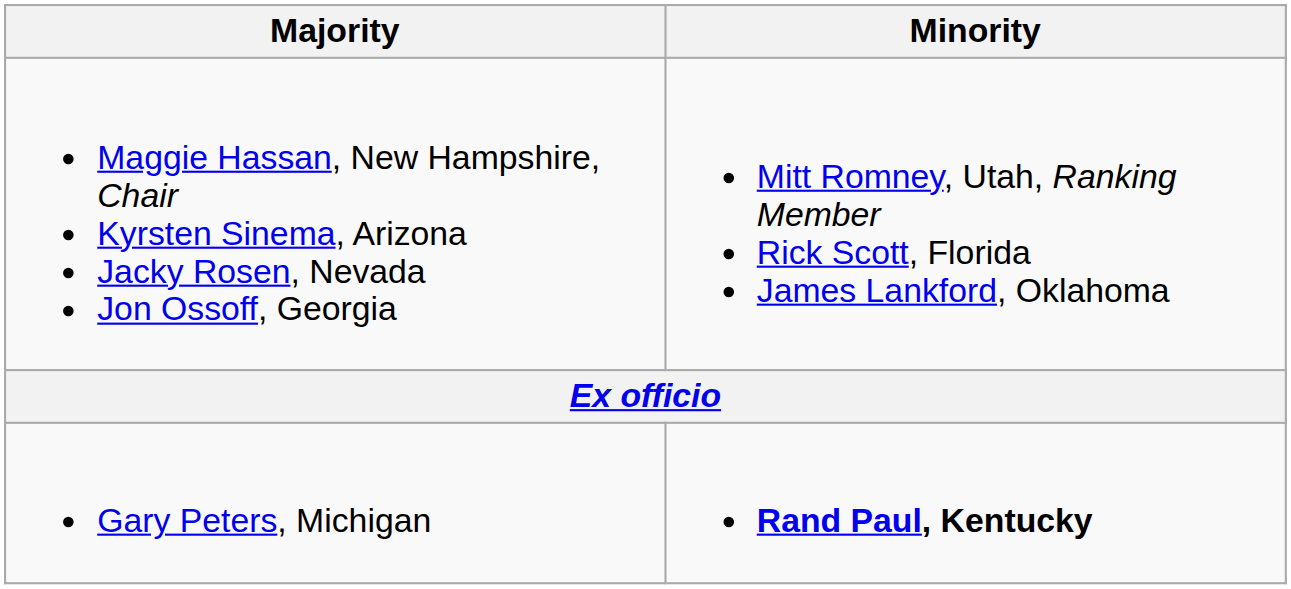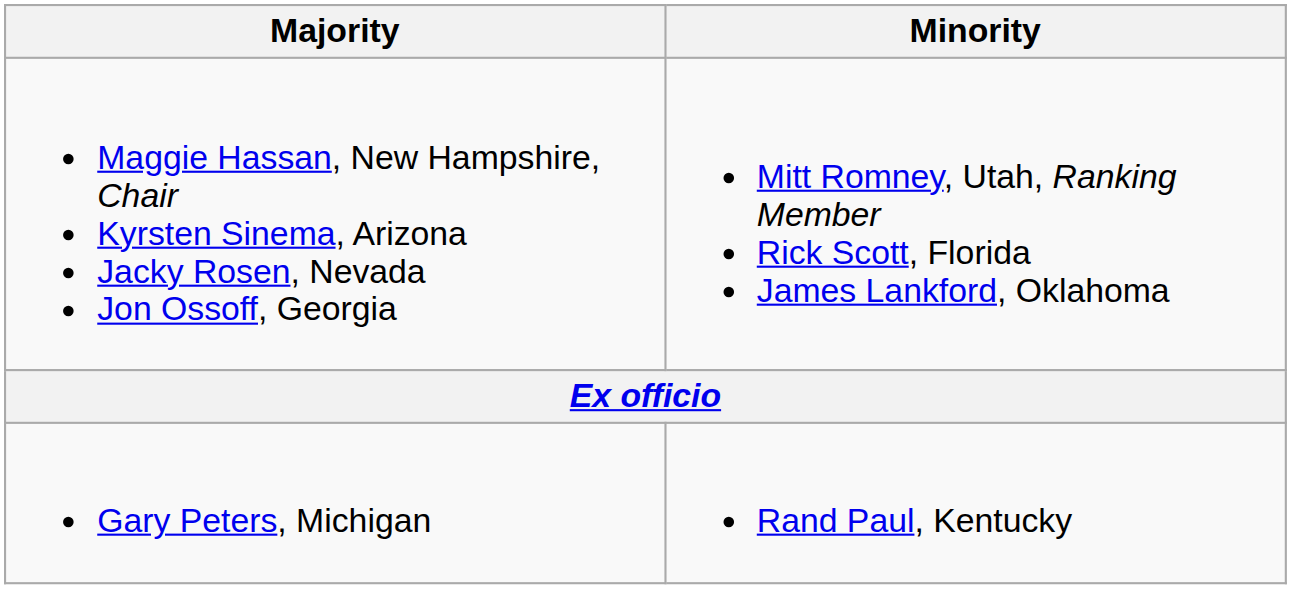(975, 522) bold -> (975, 522) normal
